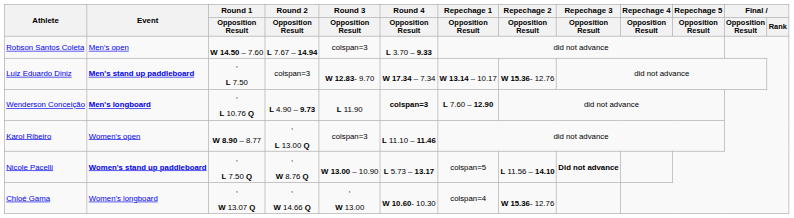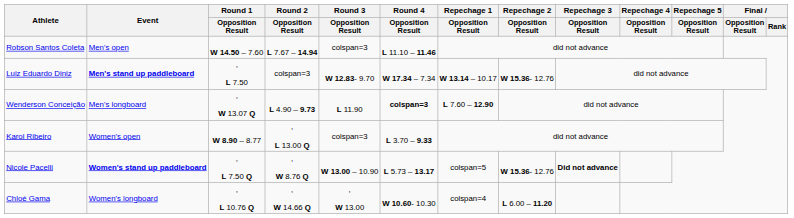(409, 52) L 3.70 – 9.33 -> (409, 52) L 11.10 – 11.46
(120, 105) bold -> (117, 105) normal
(237, 105) , L 10.76 Q -> (237, 105) , W 13.07 Q
(409, 141) L 11.10 – 11.46 -> (409, 141) L 3.70 – 9.33
(528, 172) L 11.56 – 14.10 -> (527, 172) W 15.36- 12.76
(237, 198) , W 13.07 Q -> (237, 198) , L 10.76 Q
(528, 203) W 15.36- 12.76 -> (527, 203) L 6.00 – 11.20
